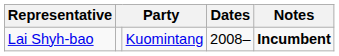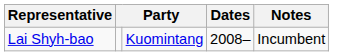(294, 39) bold -> (291, 39) normal
